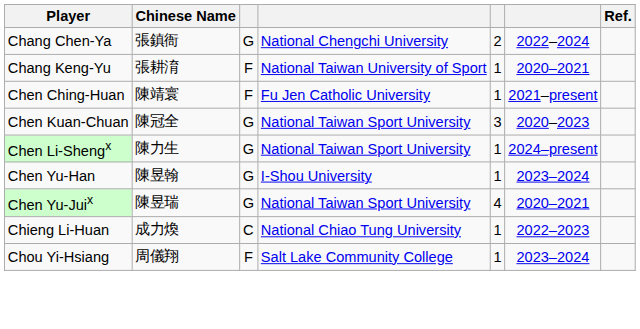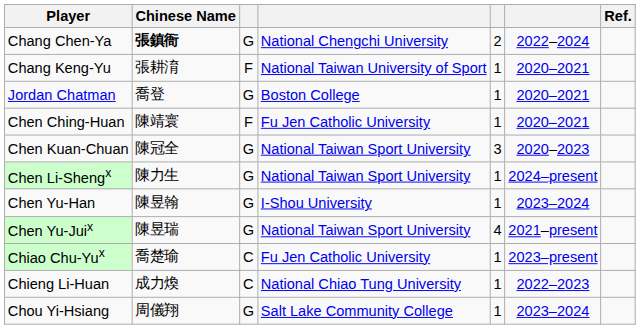(157, 40) normal -> (157, 40) bold
+ row: (62, 95)
(553, 95) 2021–present -> (553, 122) 2020–2021
(553, 203) 2020–2021 -> (553, 230) 2021–present
+ row: (56, 257)
(248, 257) F -> (248, 311) G
